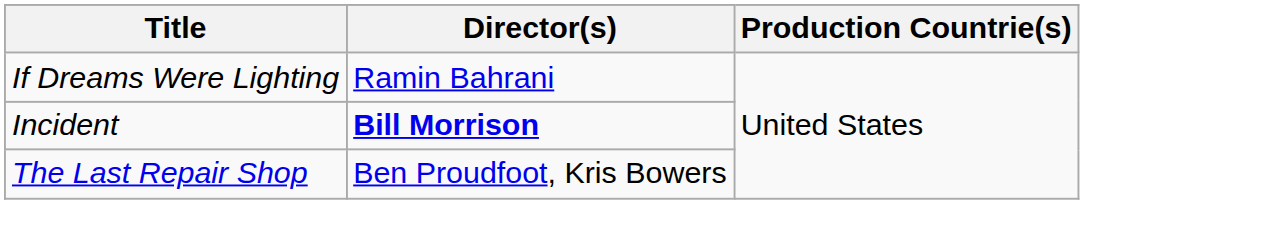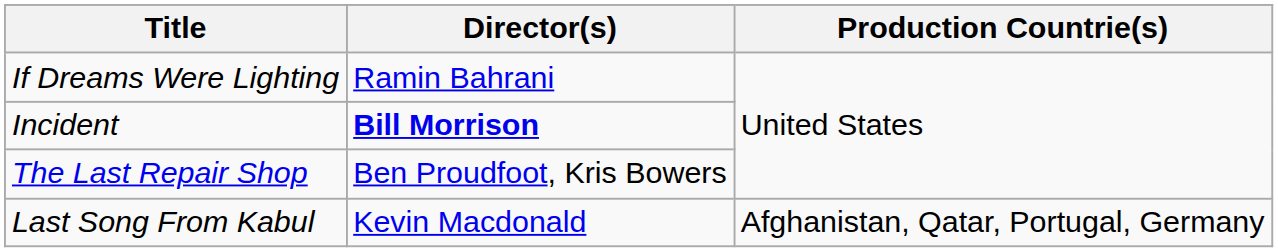+ row: (163, 221)
